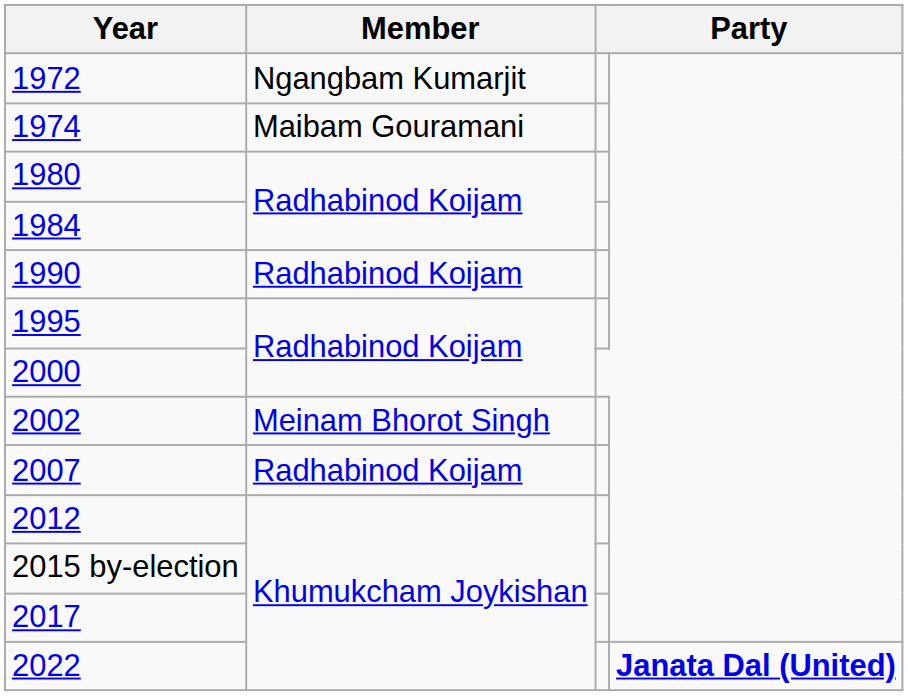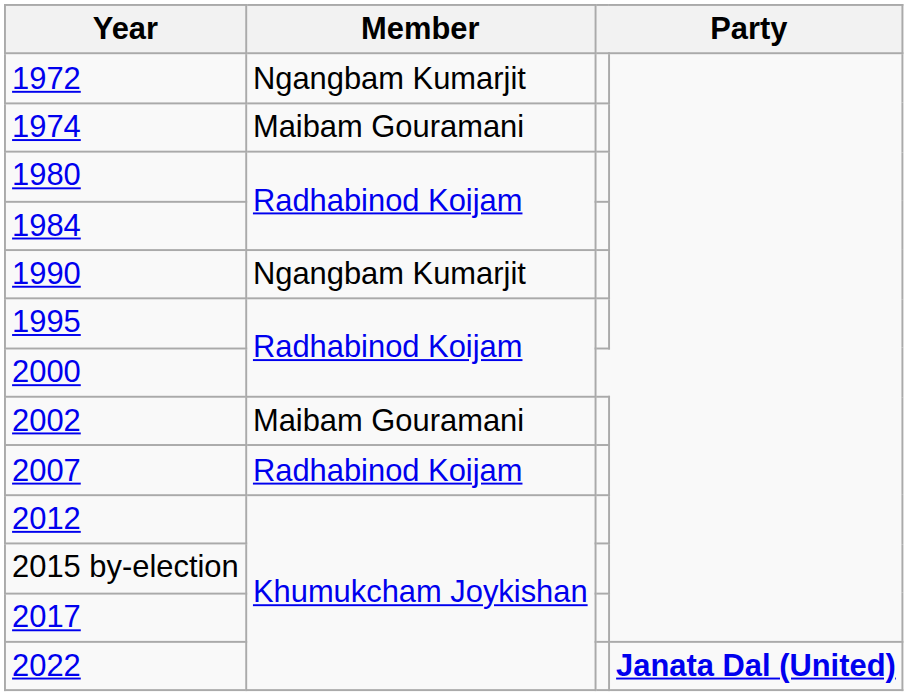(388, 273) Radhabinod Koijam -> (389, 273) Ngangbam Kumarjit
(401, 420) Meinam Bhorot Singh -> (389, 420) Maibam Gouramani
